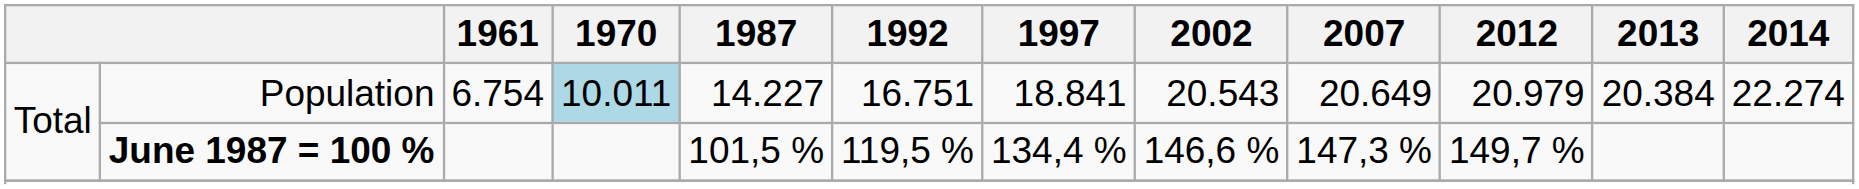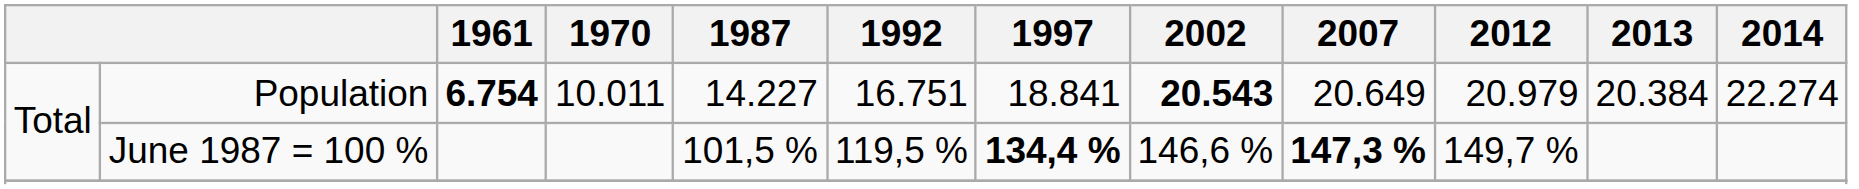(498, 92) normal -> (492, 92) bold
(616, 92) lightblue background -> (610, 92) no background
(1223, 92) normal -> (1217, 92) bold
(272, 151) bold -> (269, 151) normal
(1059, 151) normal -> (1053, 151) bold
(1364, 151) normal -> (1358, 151) bold
